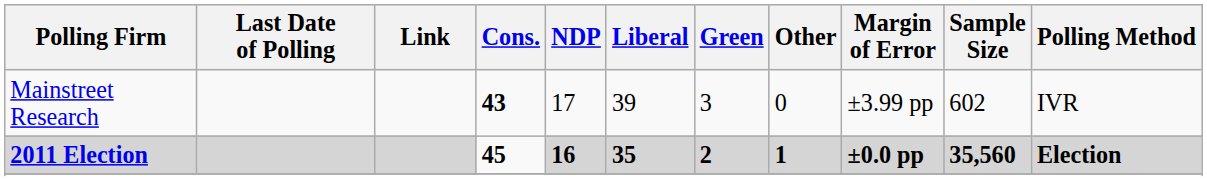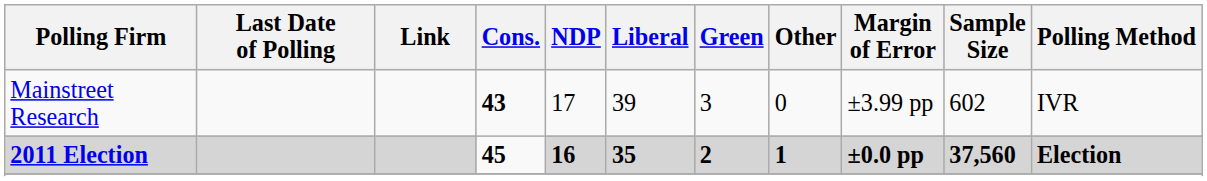(983, 154) 35,560 -> (983, 154) 37,560
